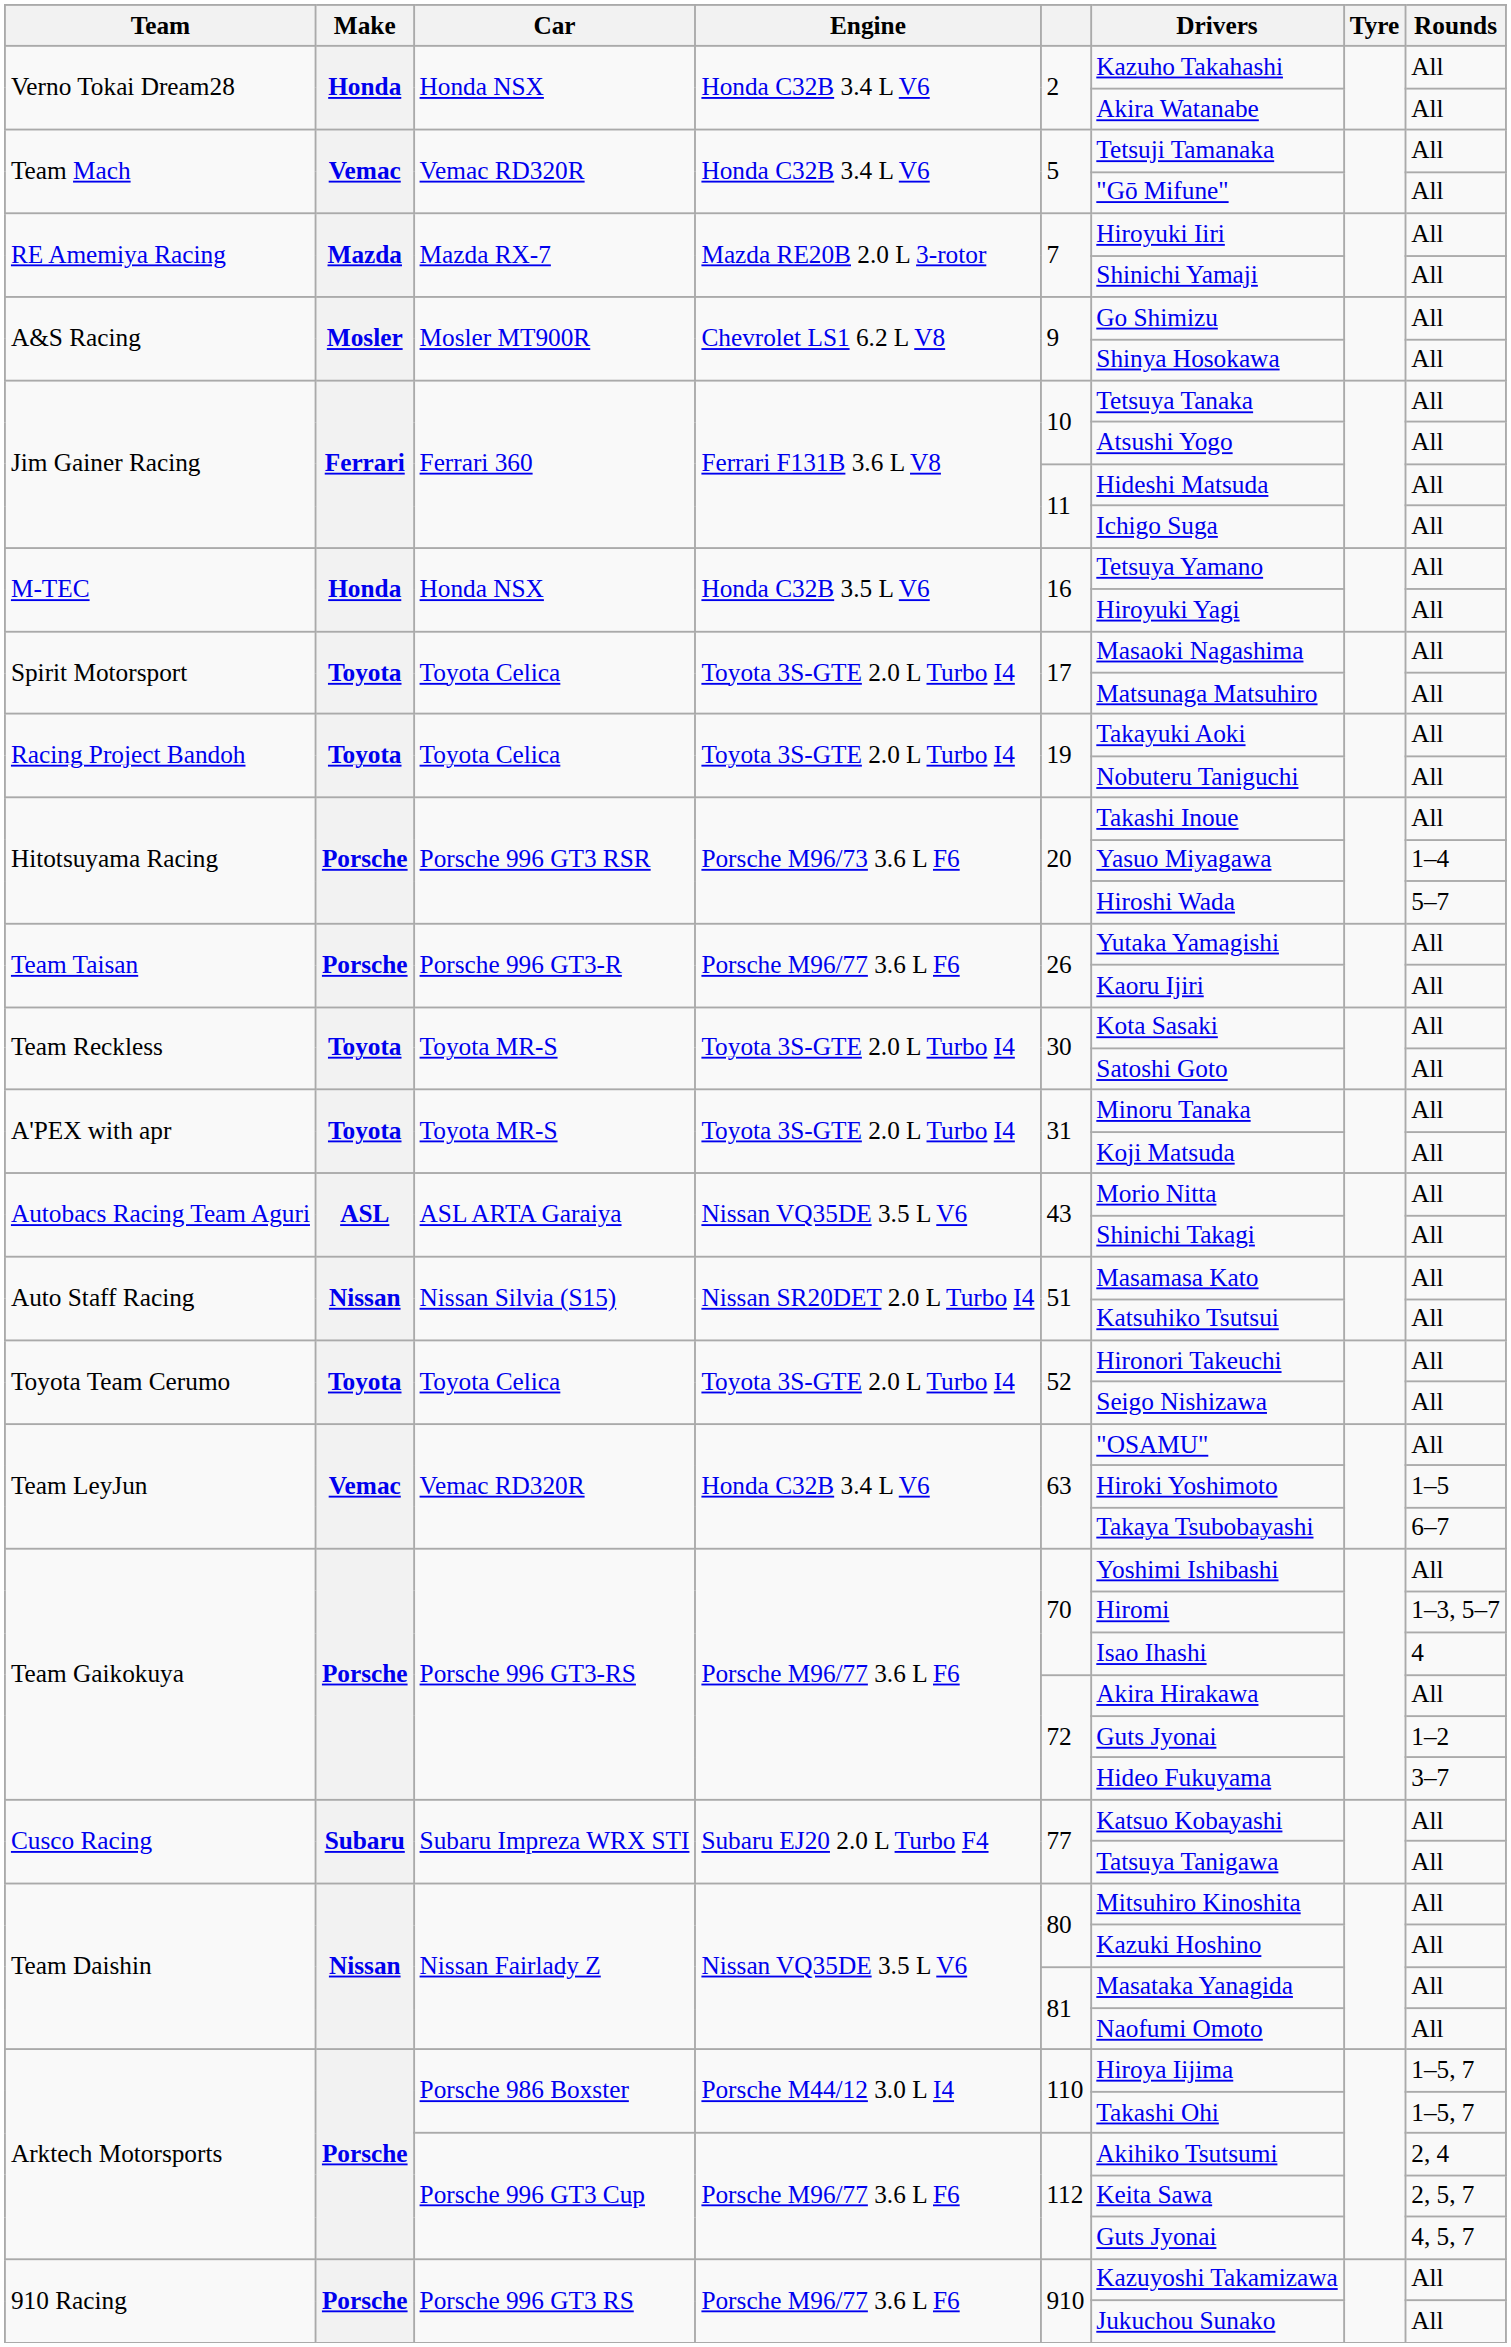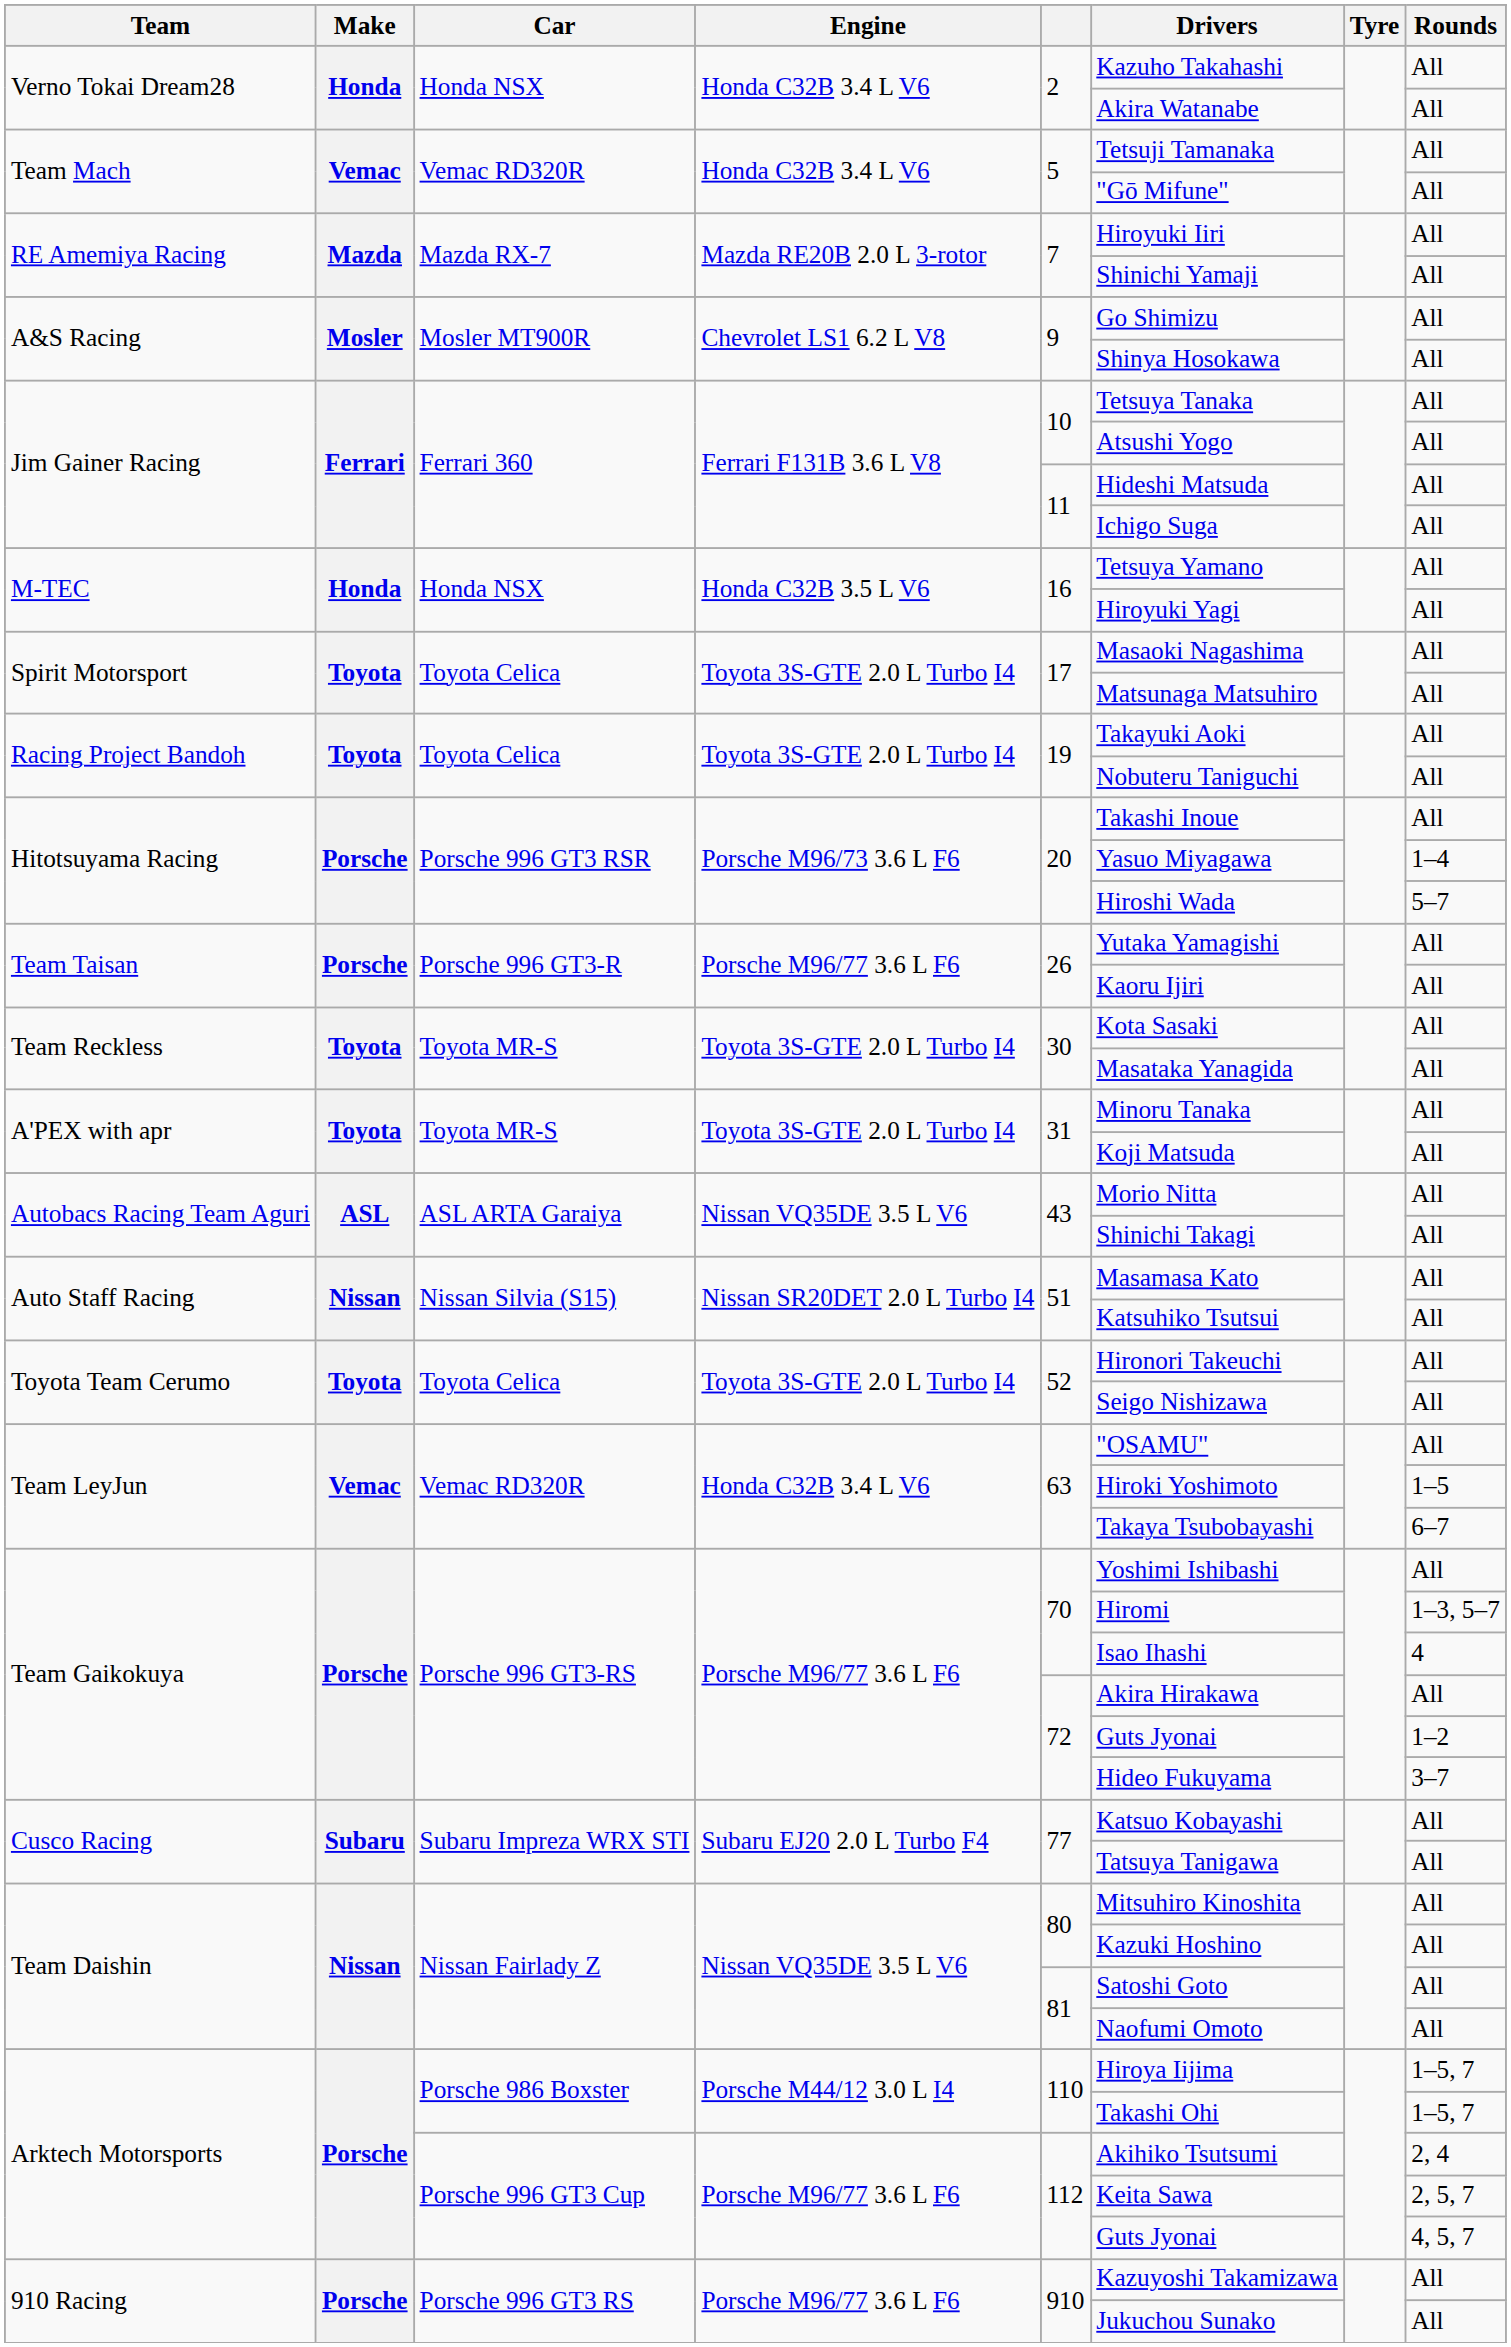(1162, 1068) Satoshi Goto -> (1195, 1068) Masataka Yanagida
(1195, 1986) Masataka Yanagida -> (1162, 1986) Satoshi Goto
